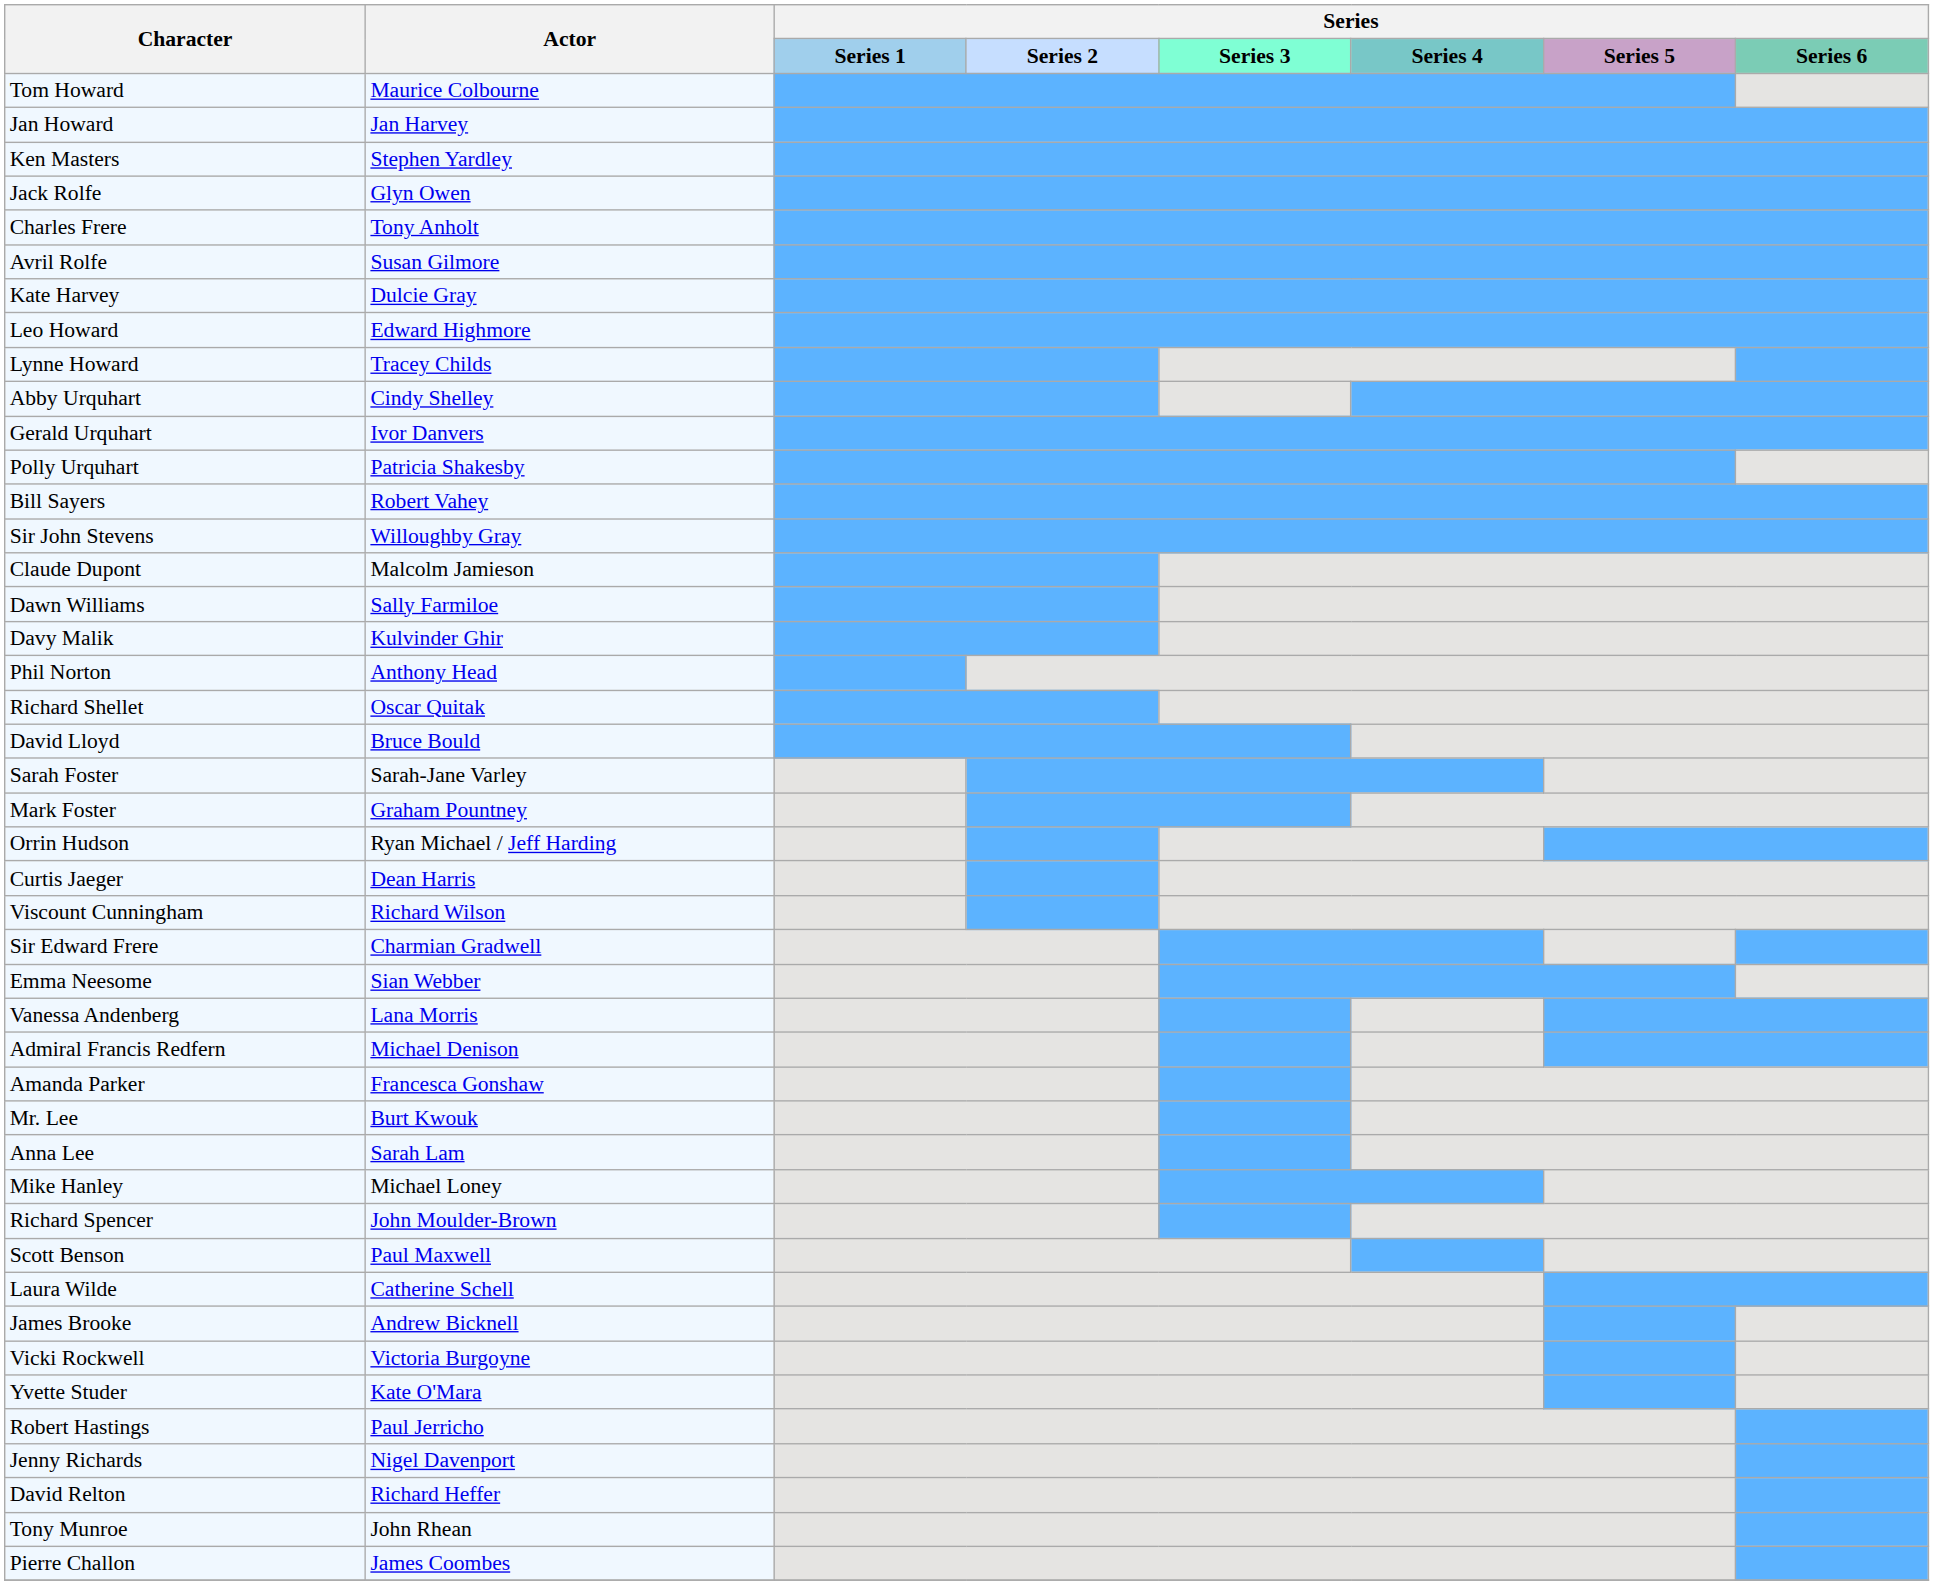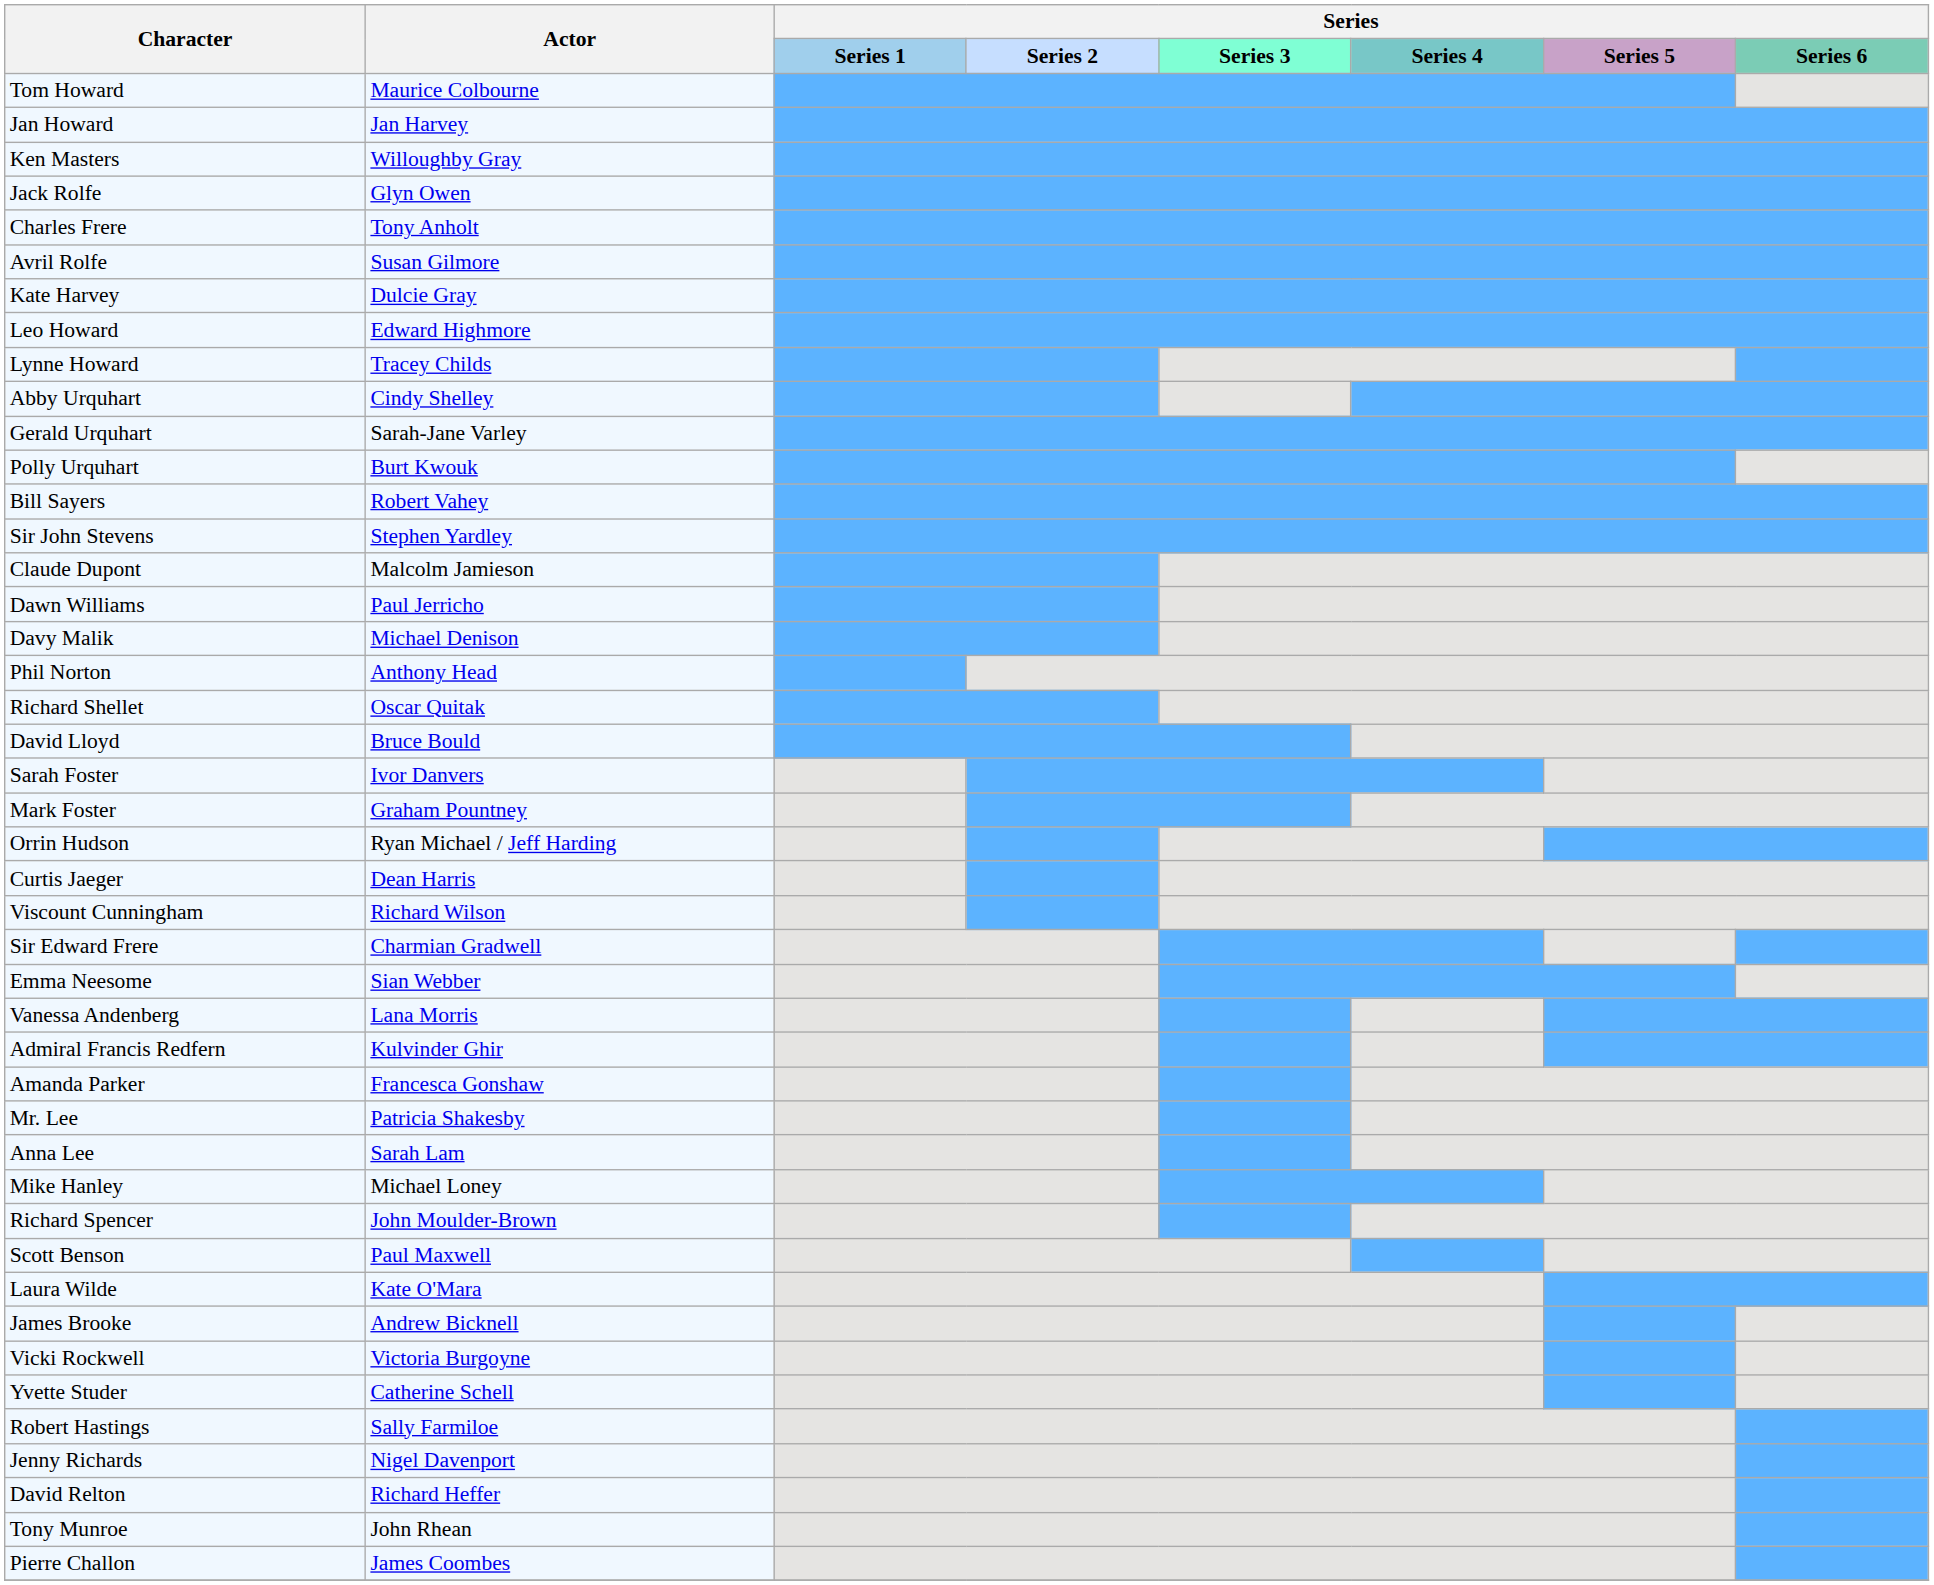(441, 158) Stephen Yardley -> (446, 158) Willoughby Gray
(427, 432) Ivor Danvers -> (448, 432) Sarah-Jane Varley
(447, 466) Patricia Shakesby -> (424, 466) Burt Kwouk
(446, 535) Willoughby Gray -> (441, 535) Stephen Yardley
(434, 603) Sally Farmiloe -> (427, 603) Paul Jerricho
(437, 638) Kulvinder Ghir -> (444, 638) Michael Denison
(448, 775) Sarah-Jane Varley -> (427, 775) Ivor Danvers
(444, 1049) Michael Denison -> (437, 1049) Kulvinder Ghir
(424, 1117) Burt Kwouk -> (447, 1117) Patricia Shakesby
(442, 1289) Catherine Schell -> (426, 1289) Kate O'Mara
(426, 1391) Kate O'Mara -> (442, 1391) Catherine Schell
(427, 1426) Paul Jerricho -> (434, 1426) Sally Farmiloe
